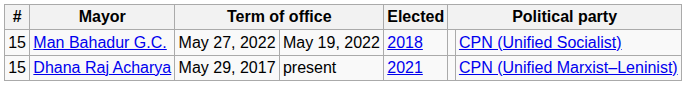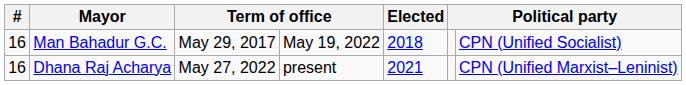(17, 42) 15 -> (17, 42) 16
(227, 42) May 27, 2022 -> (227, 42) May 29, 2017
(17, 67) 15 -> (17, 67) 16
(227, 67) May 29, 2017 -> (227, 67) May 27, 2022
